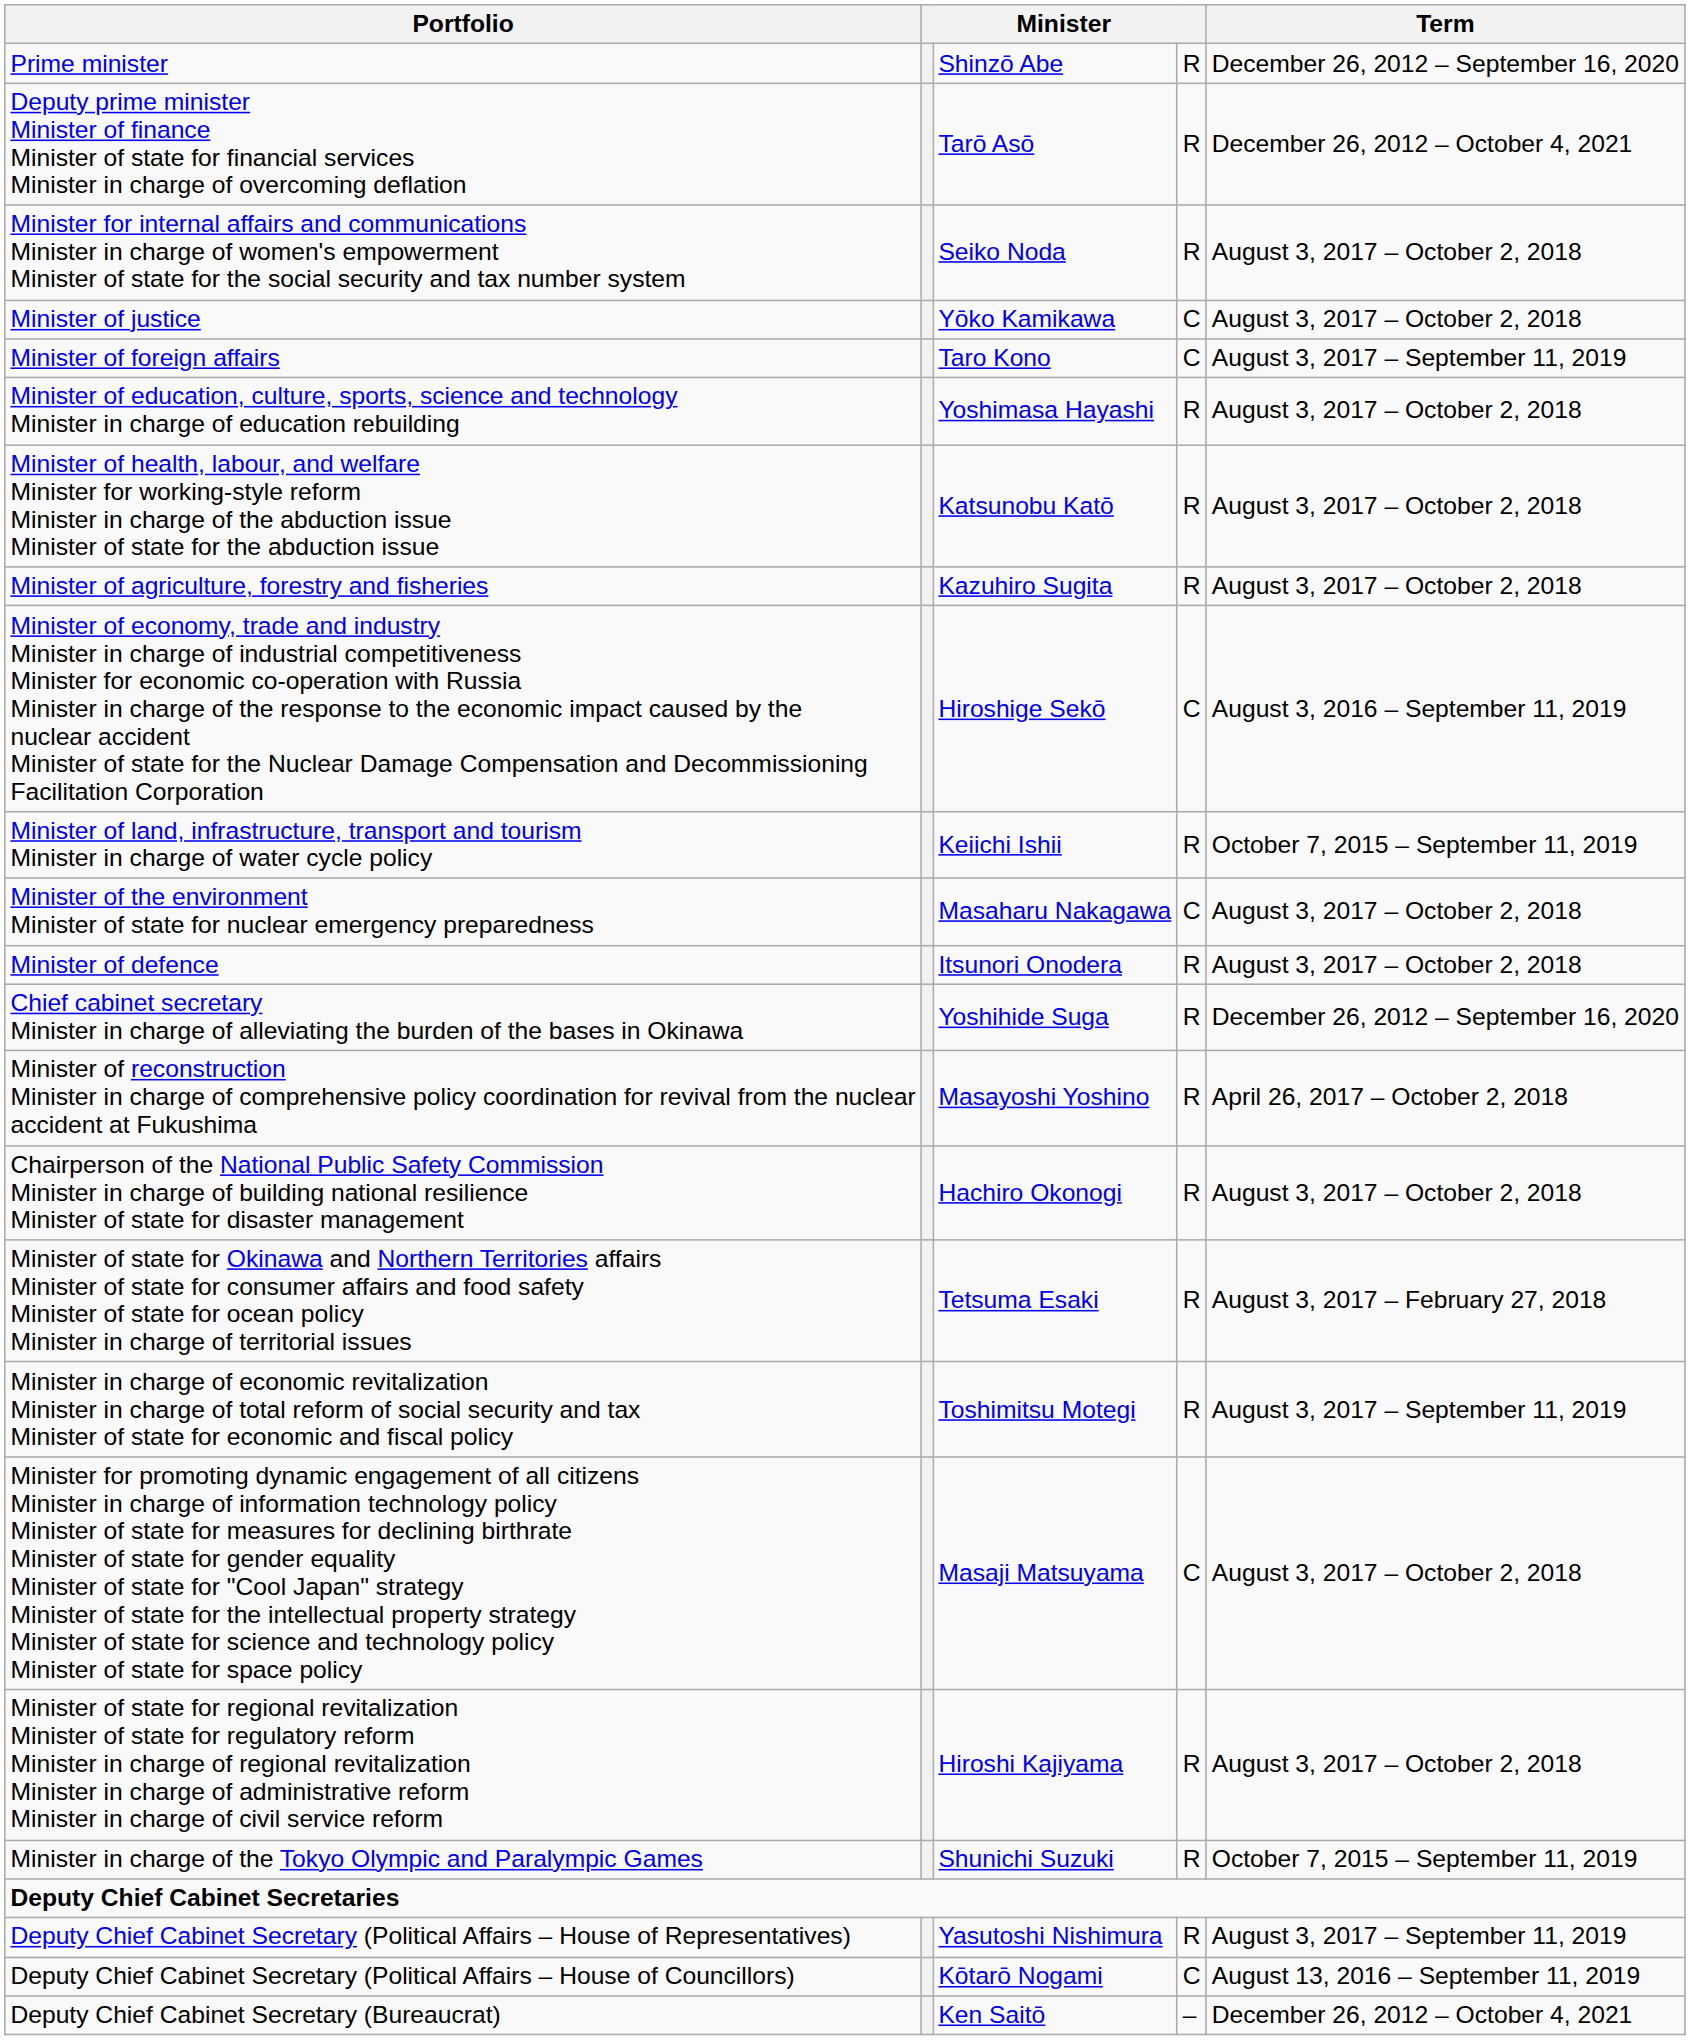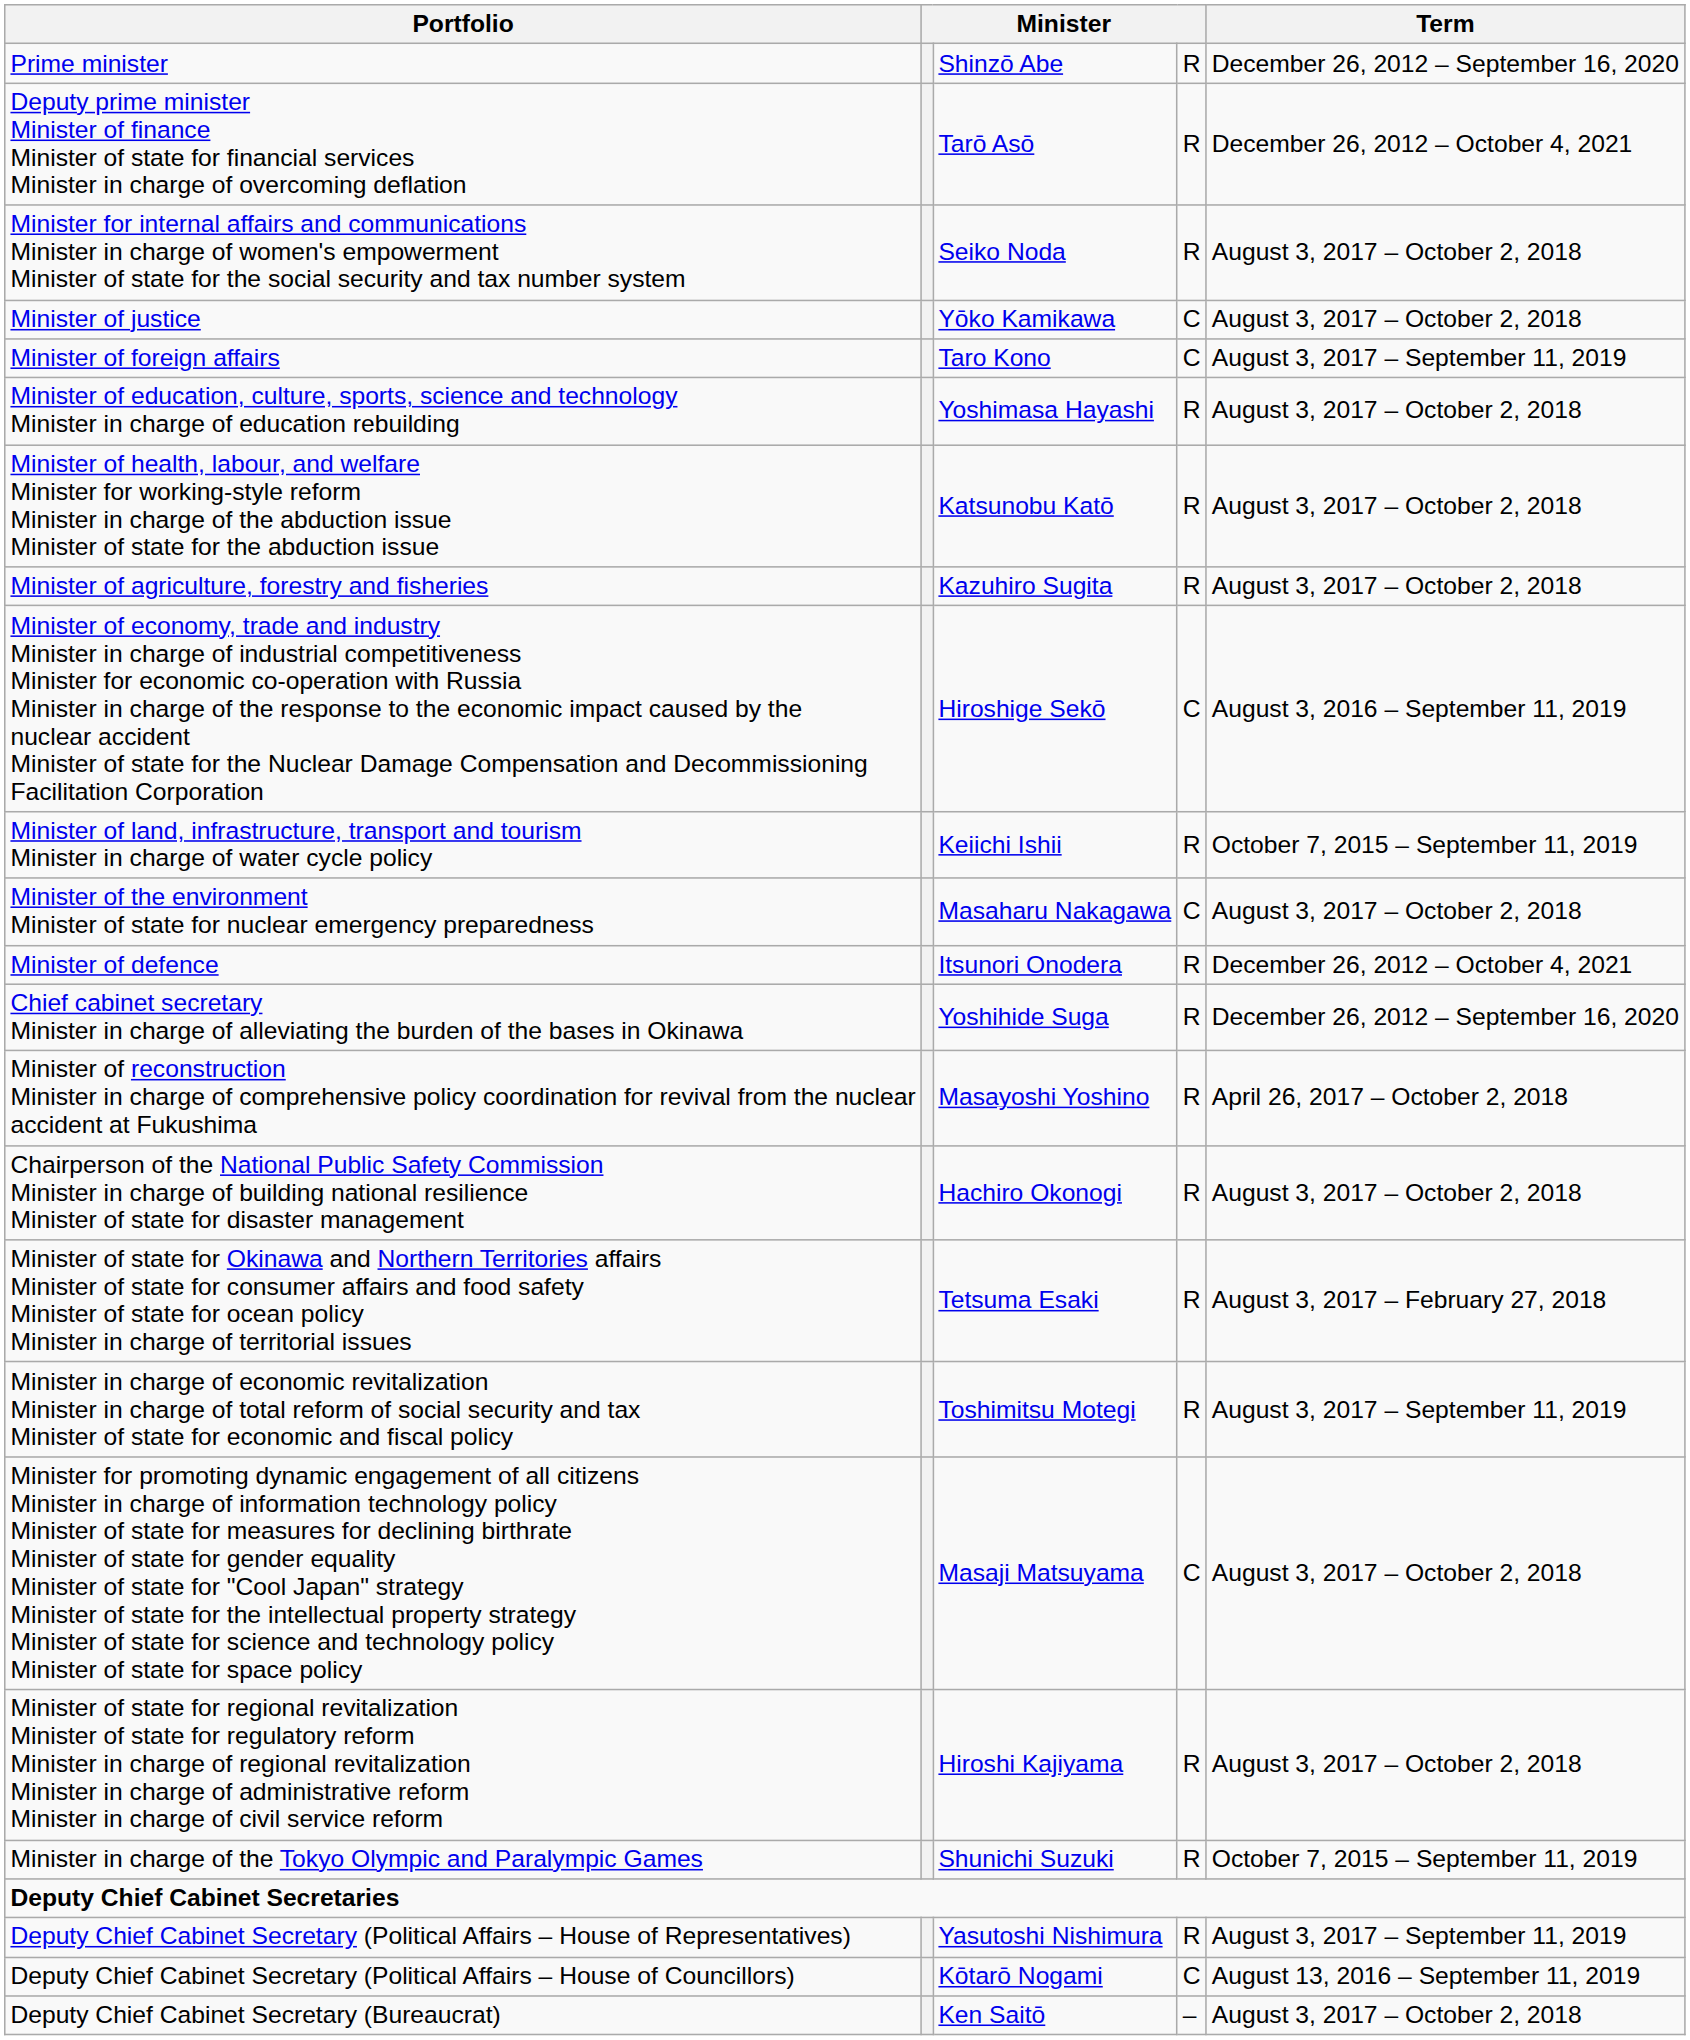(1397, 964) August 3, 2017 – October 2, 2018 -> (1422, 964) December 26, 2012 – October 4, 2021
(1422, 2015) December 26, 2012 – October 4, 2021 -> (1397, 2015) August 3, 2017 – October 2, 2018
